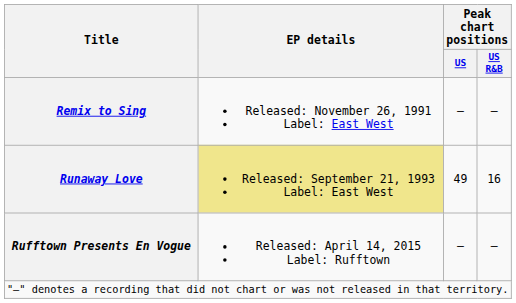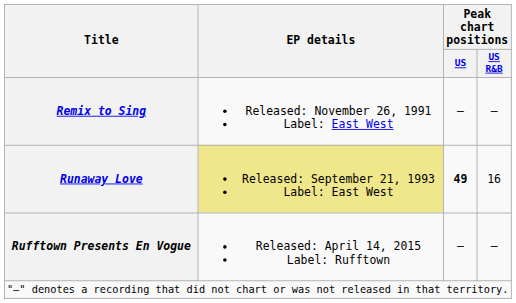(460, 179) normal -> (460, 179) bold
